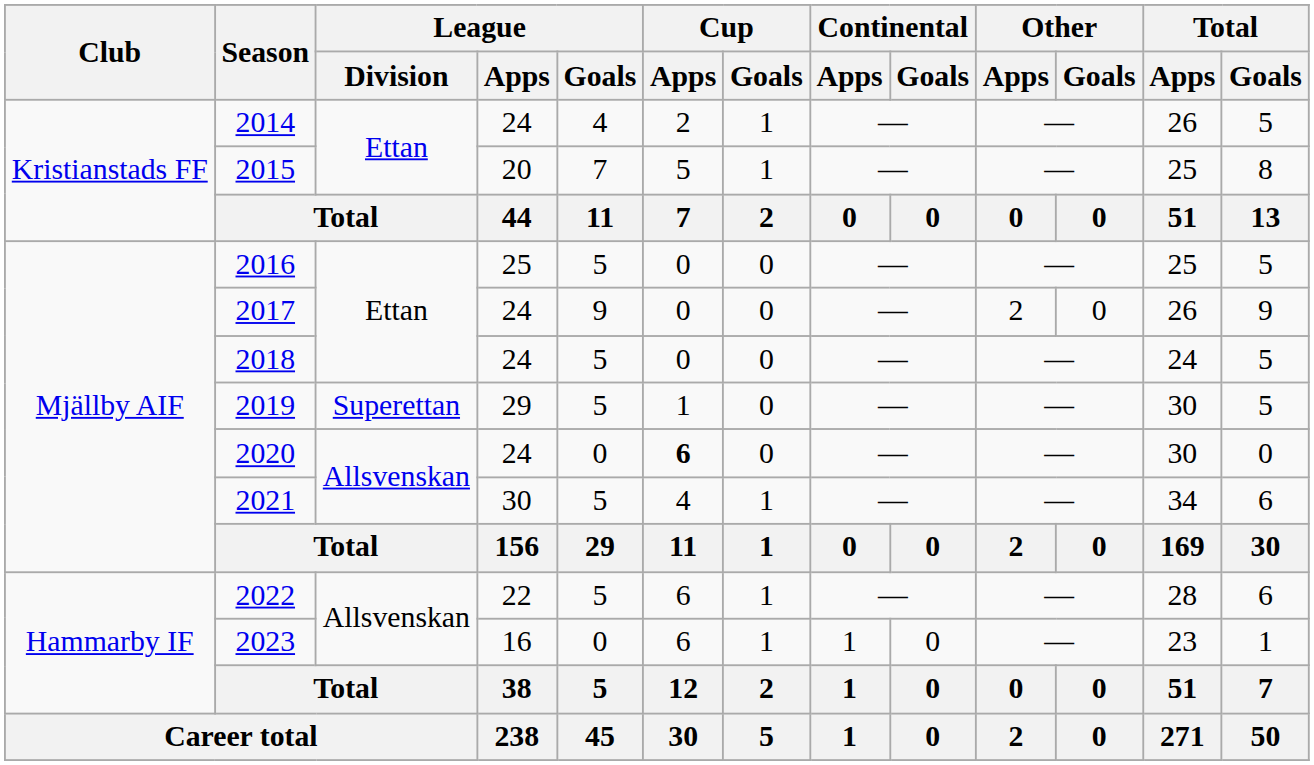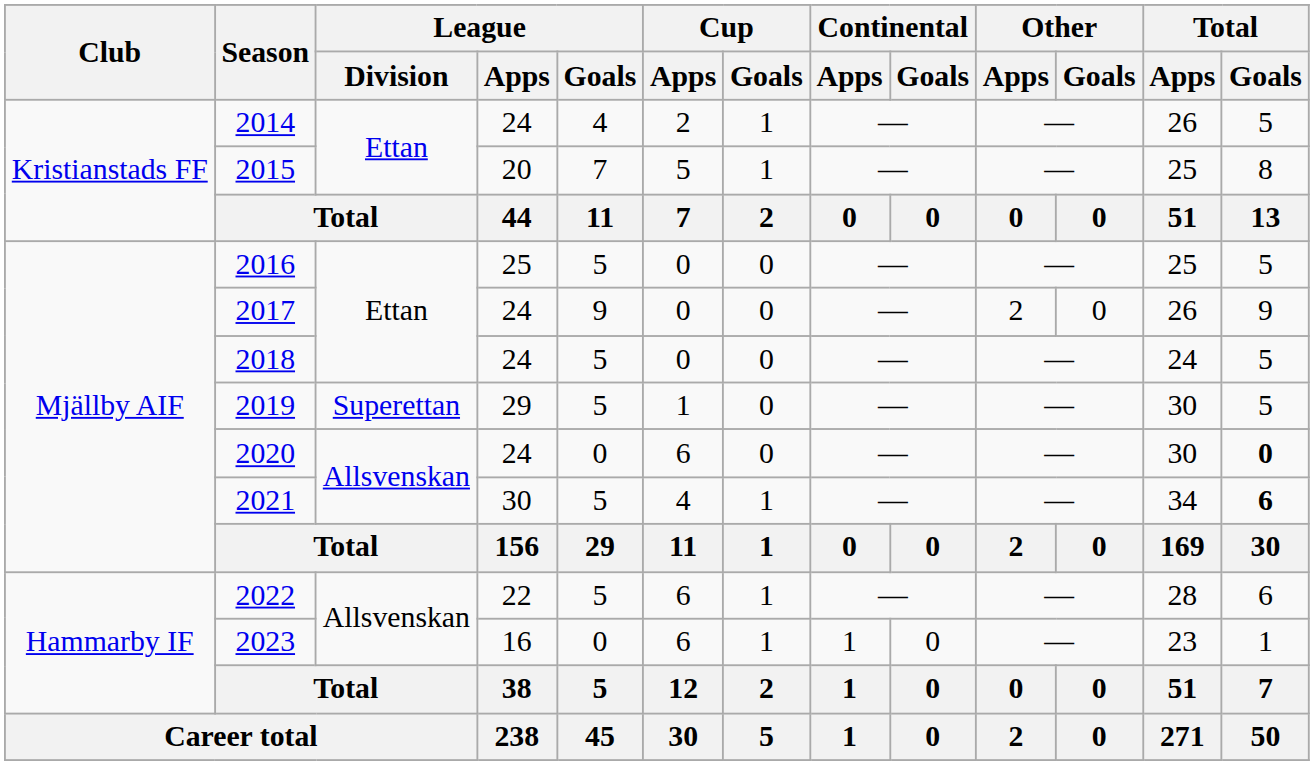(683, 452) bold -> (683, 452) normal
(1265, 452) normal -> (1265, 452) bold
(1265, 500) normal -> (1265, 500) bold
